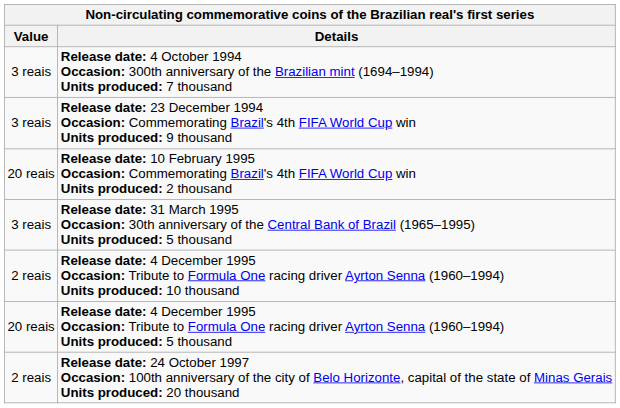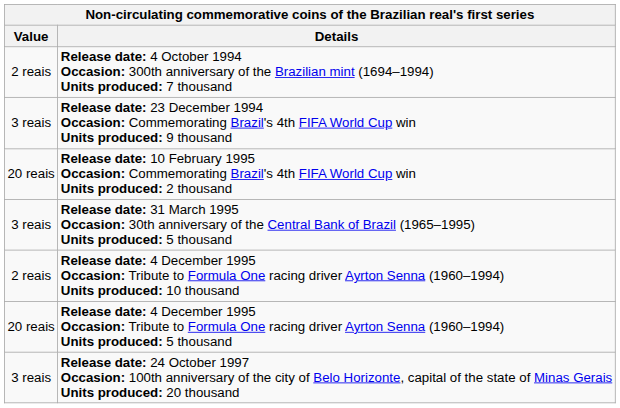(31, 72) 3 reais -> (31, 72) 2 reais
(31, 377) 2 reais -> (31, 377) 3 reais
